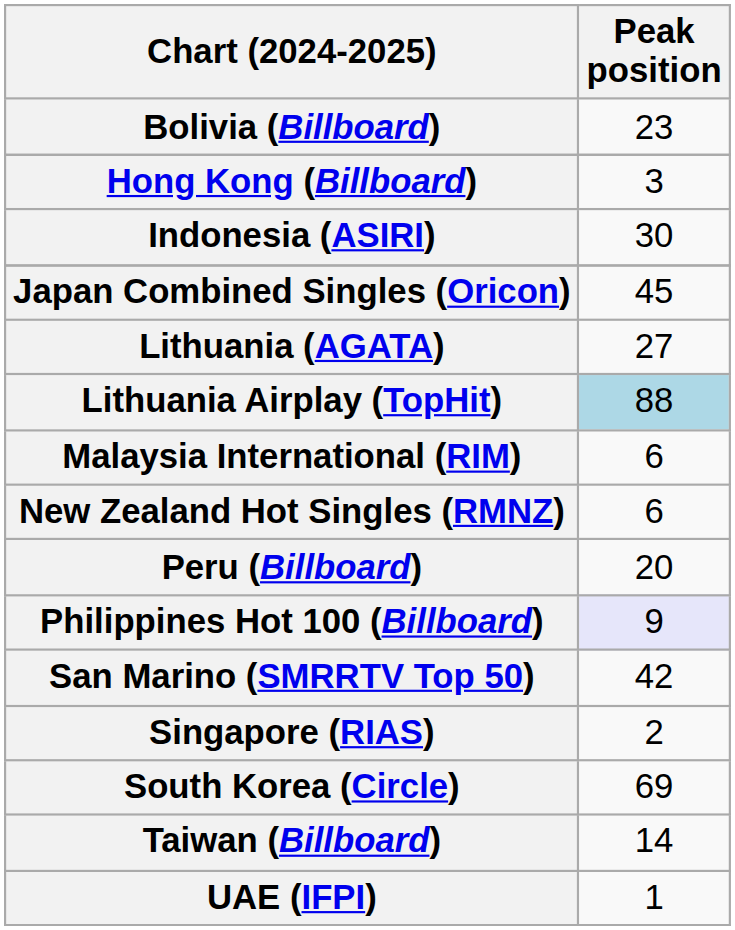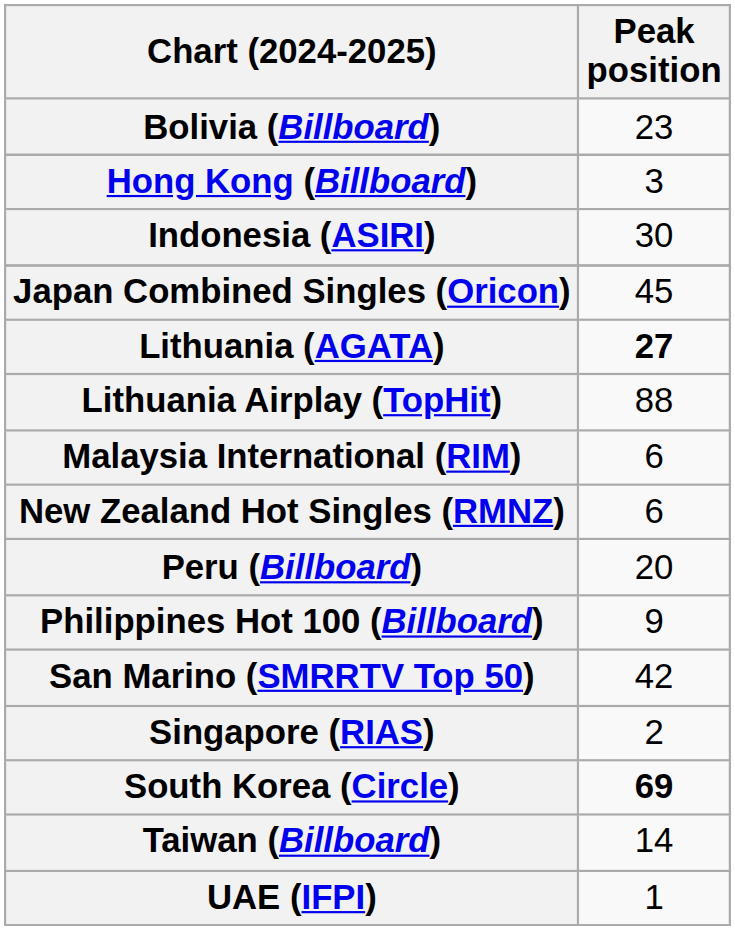(654, 346) normal -> (654, 346) bold
(654, 401) lightblue background -> (654, 401) no background
(654, 621) lavender background -> (654, 621) no background
(654, 786) normal -> (654, 786) bold
